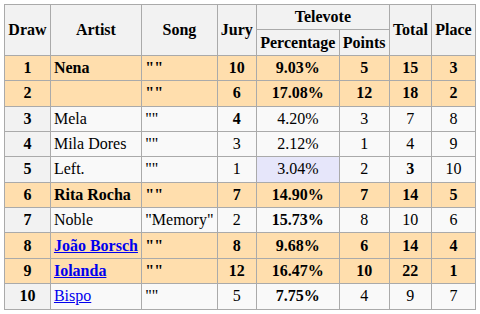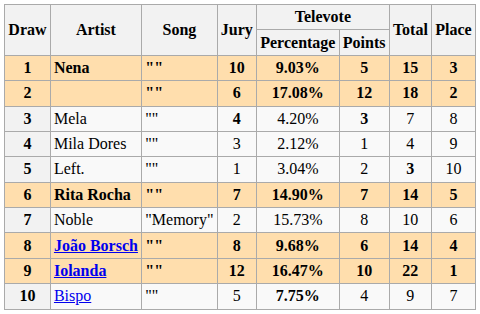(364, 118) normal -> (364, 118) bold
(298, 169) lavender background -> (298, 169) no background
(298, 220) bold -> (298, 220) normal
